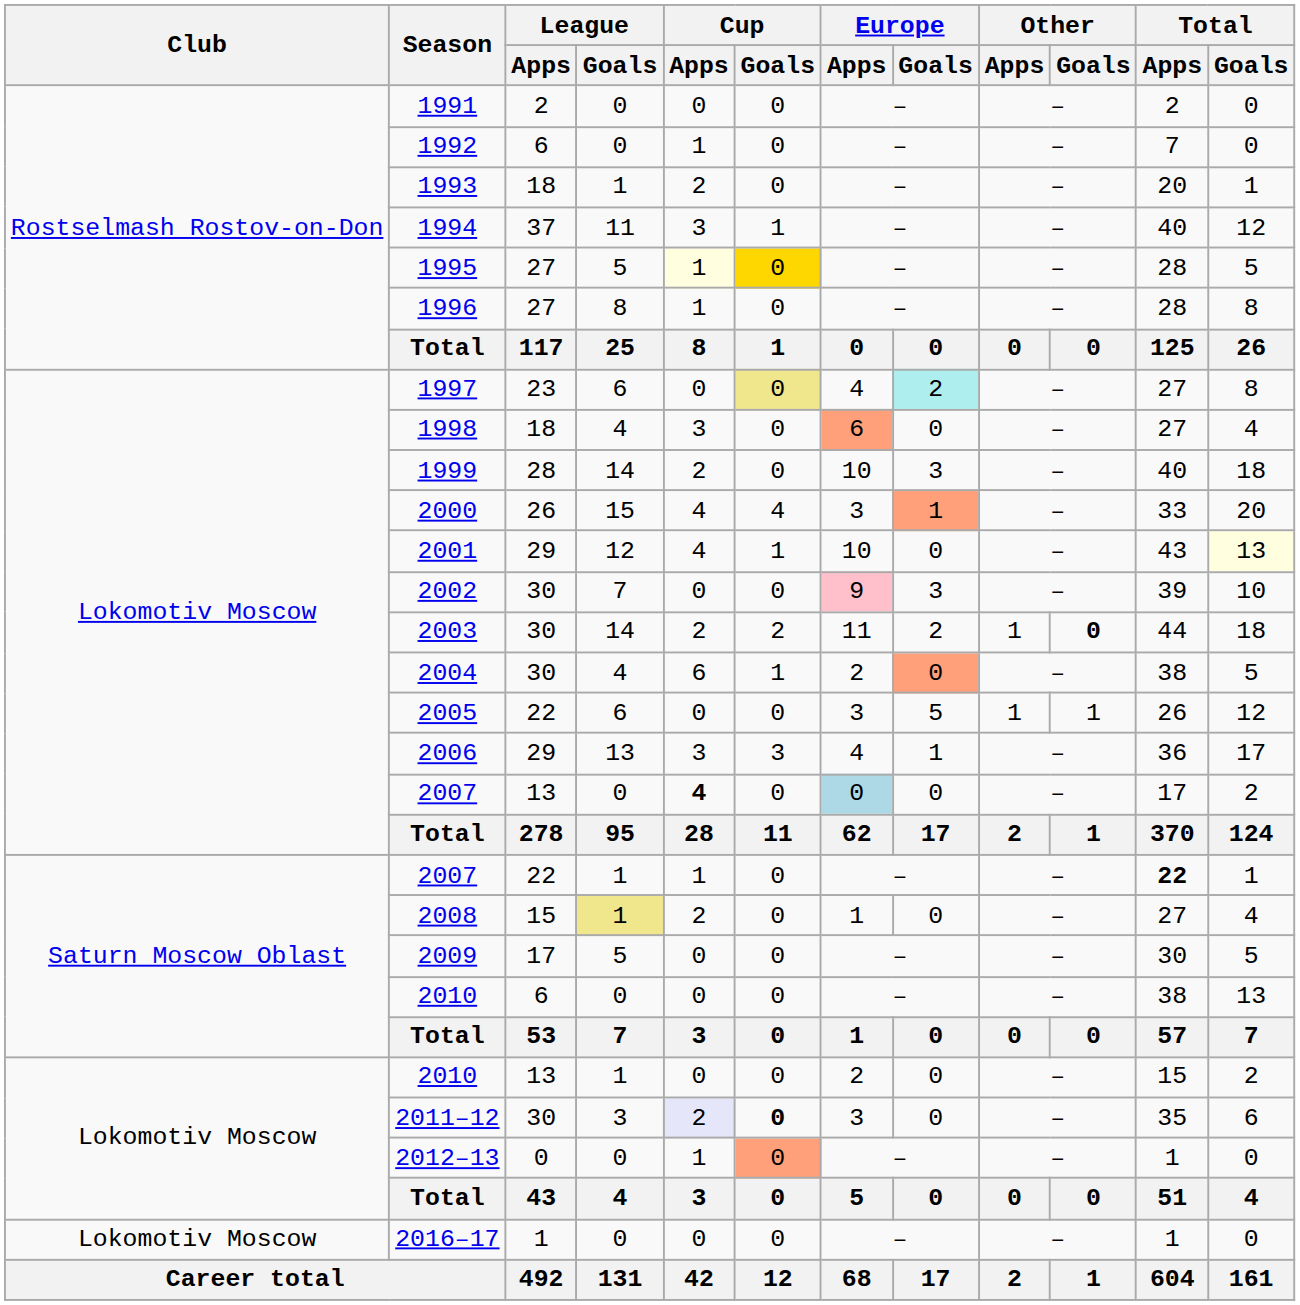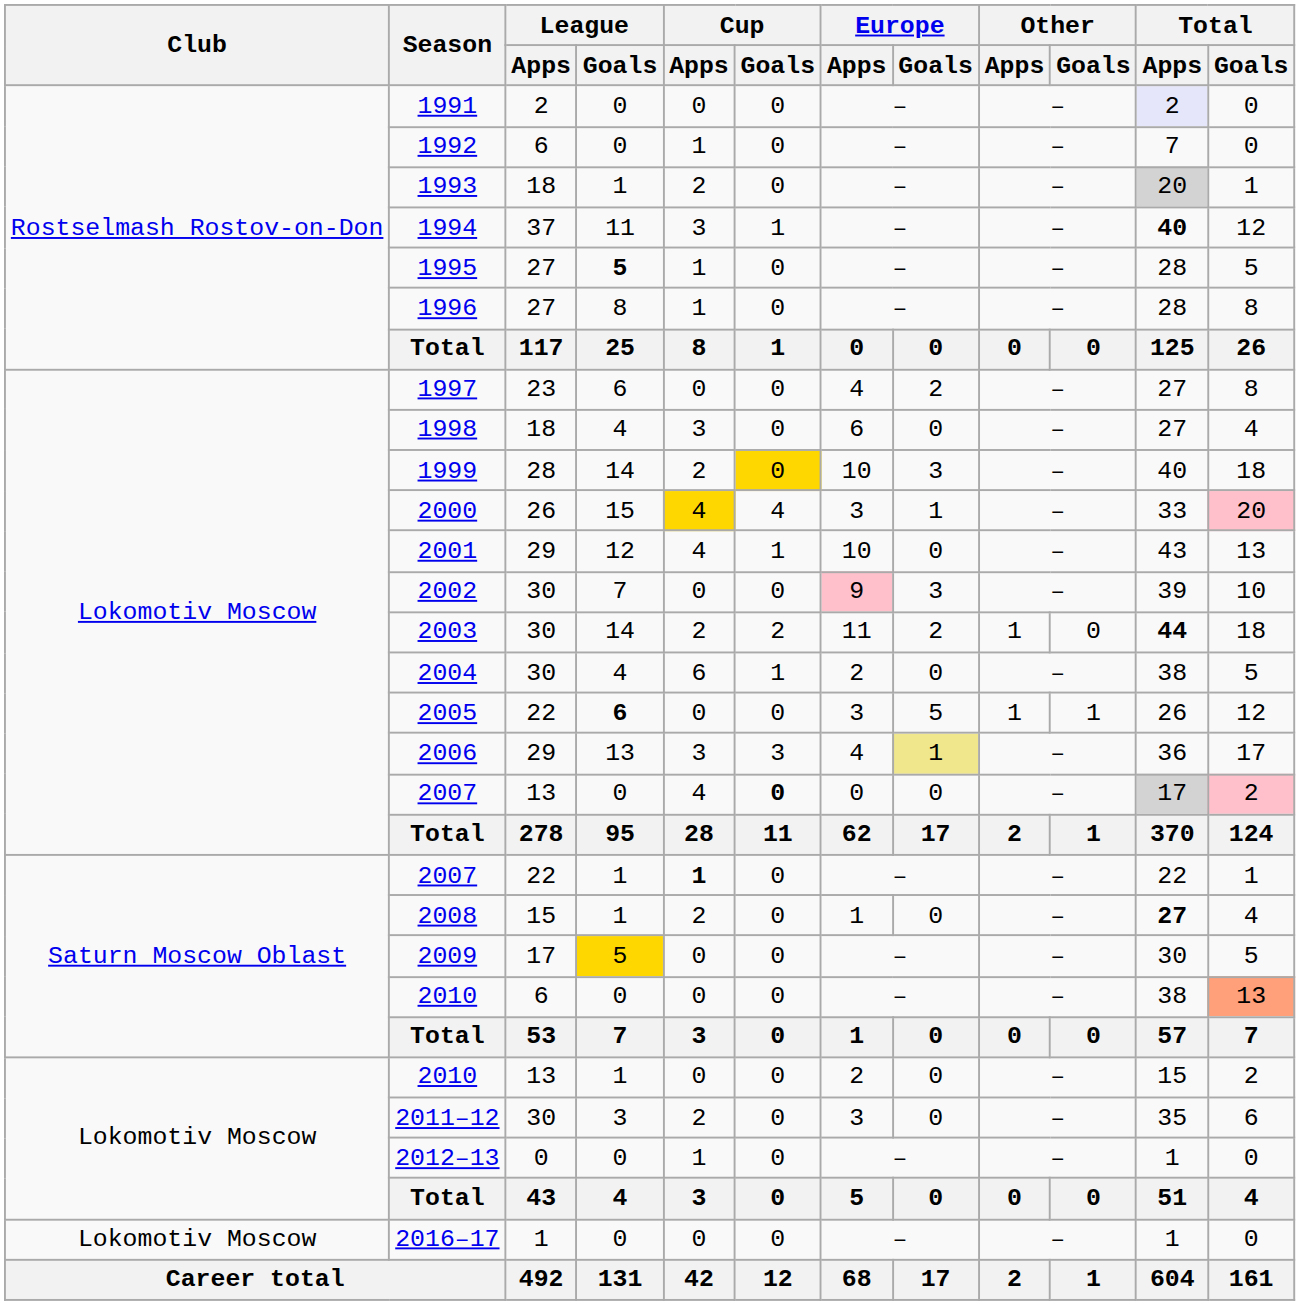(1172, 106) no background -> (1172, 106) lavender background
(1172, 187) no background -> (1172, 187) lightgrey background
(1172, 228) normal -> (1172, 228) bold
(620, 268) normal -> (620, 268) bold
(699, 268) lightyellow background -> (699, 268) no background
(778, 268) gold background -> (778, 268) no background
(778, 389) khaki background -> (778, 389) no background
(936, 389) paleturquoise background -> (936, 389) no background
(857, 430) lightsalmon background -> (857, 430) no background
(778, 470) no background -> (778, 470) gold background
(699, 511) no background -> (699, 511) gold background
(936, 511) lightsalmon background -> (936, 511) no background
(1251, 511) no background -> (1251, 511) pink background
(1251, 551) lightyellow background -> (1251, 551) no background
(1093, 632) bold -> (1093, 632) normal
(1172, 632) normal -> (1172, 632) bold
(936, 673) lightsalmon background -> (936, 673) no background
(620, 713) normal -> (620, 713) bold
(936, 754) no background -> (936, 754) khaki background
(699, 794) bold -> (699, 794) normal
(778, 794) normal -> (778, 794) bold
(857, 794) lightblue background -> (857, 794) no background
(1172, 794) no background -> (1172, 794) lightgrey background
(1251, 794) no background -> (1251, 794) pink background
(699, 875) normal -> (699, 875) bold
(1172, 875) bold -> (1172, 875) normal
(620, 915) khaki background -> (620, 915) no background
(1172, 915) normal -> (1172, 915) bold
(620, 956) no background -> (620, 956) gold background
(1251, 996) no background -> (1251, 996) lightsalmon background
(699, 1118) lavender background -> (699, 1118) no background
(778, 1118) bold -> (778, 1118) normal
(778, 1158) lightsalmon background -> (778, 1158) no background
